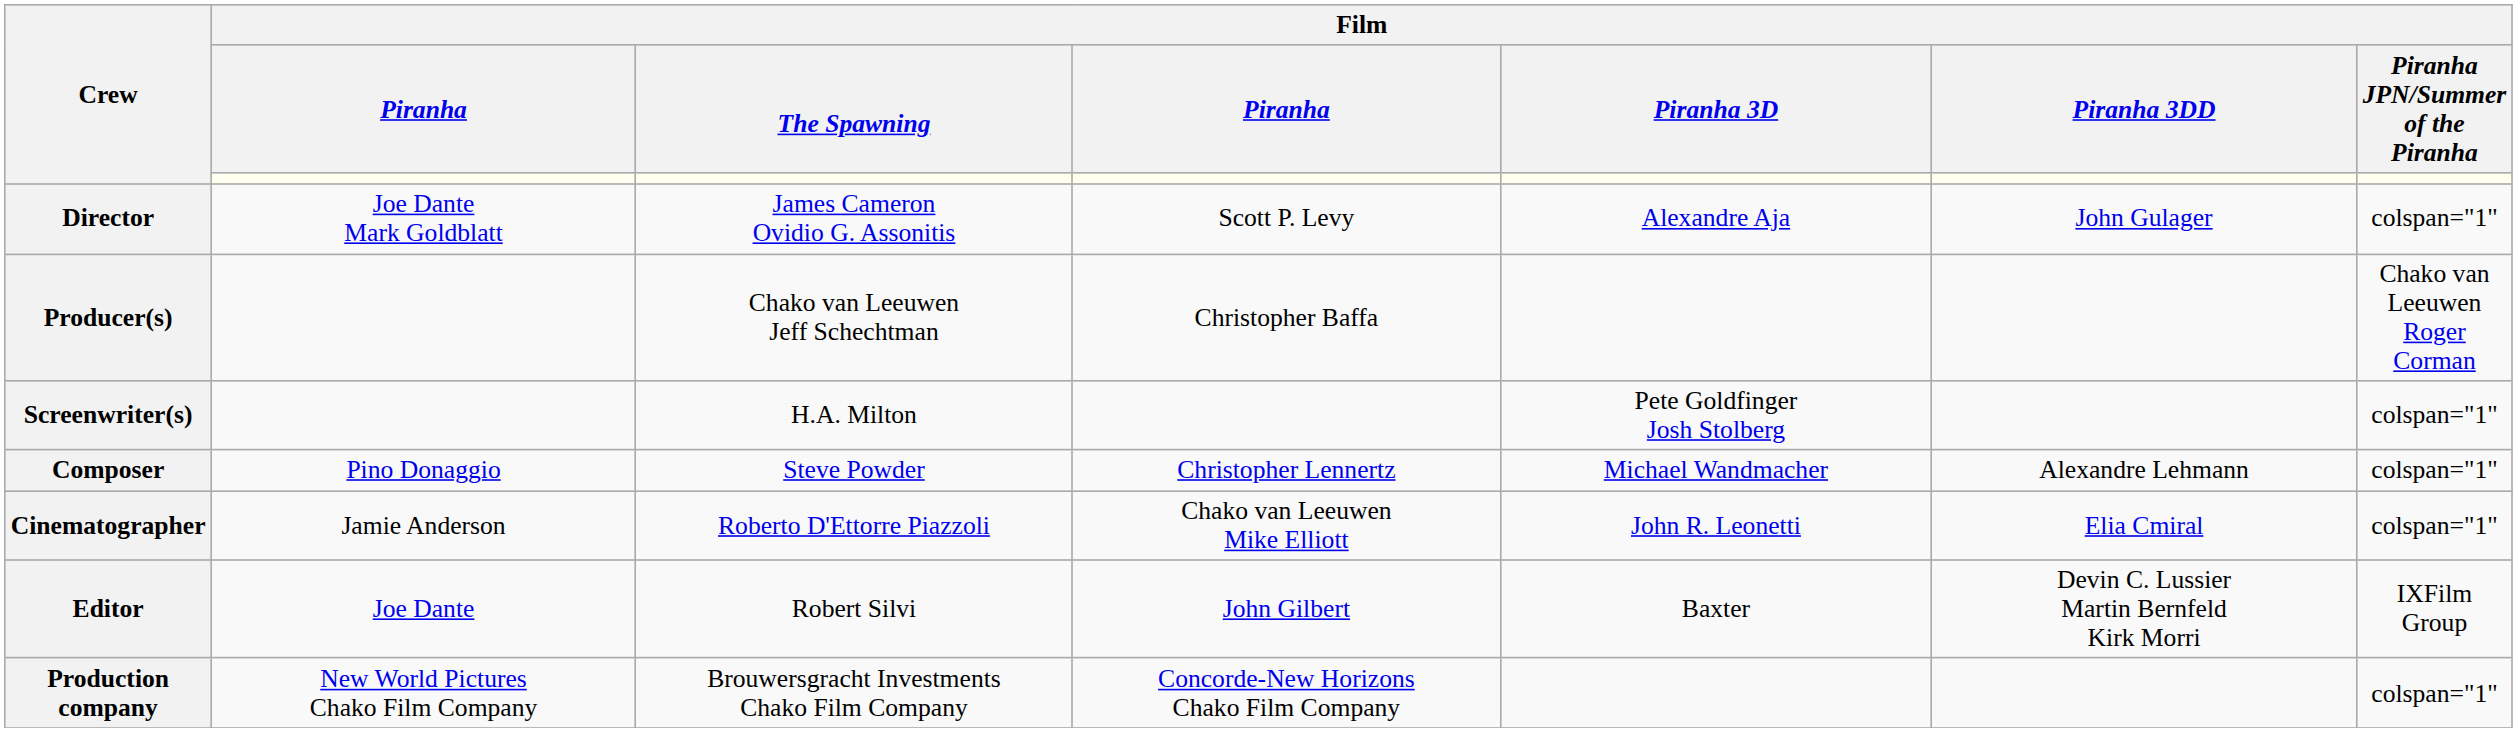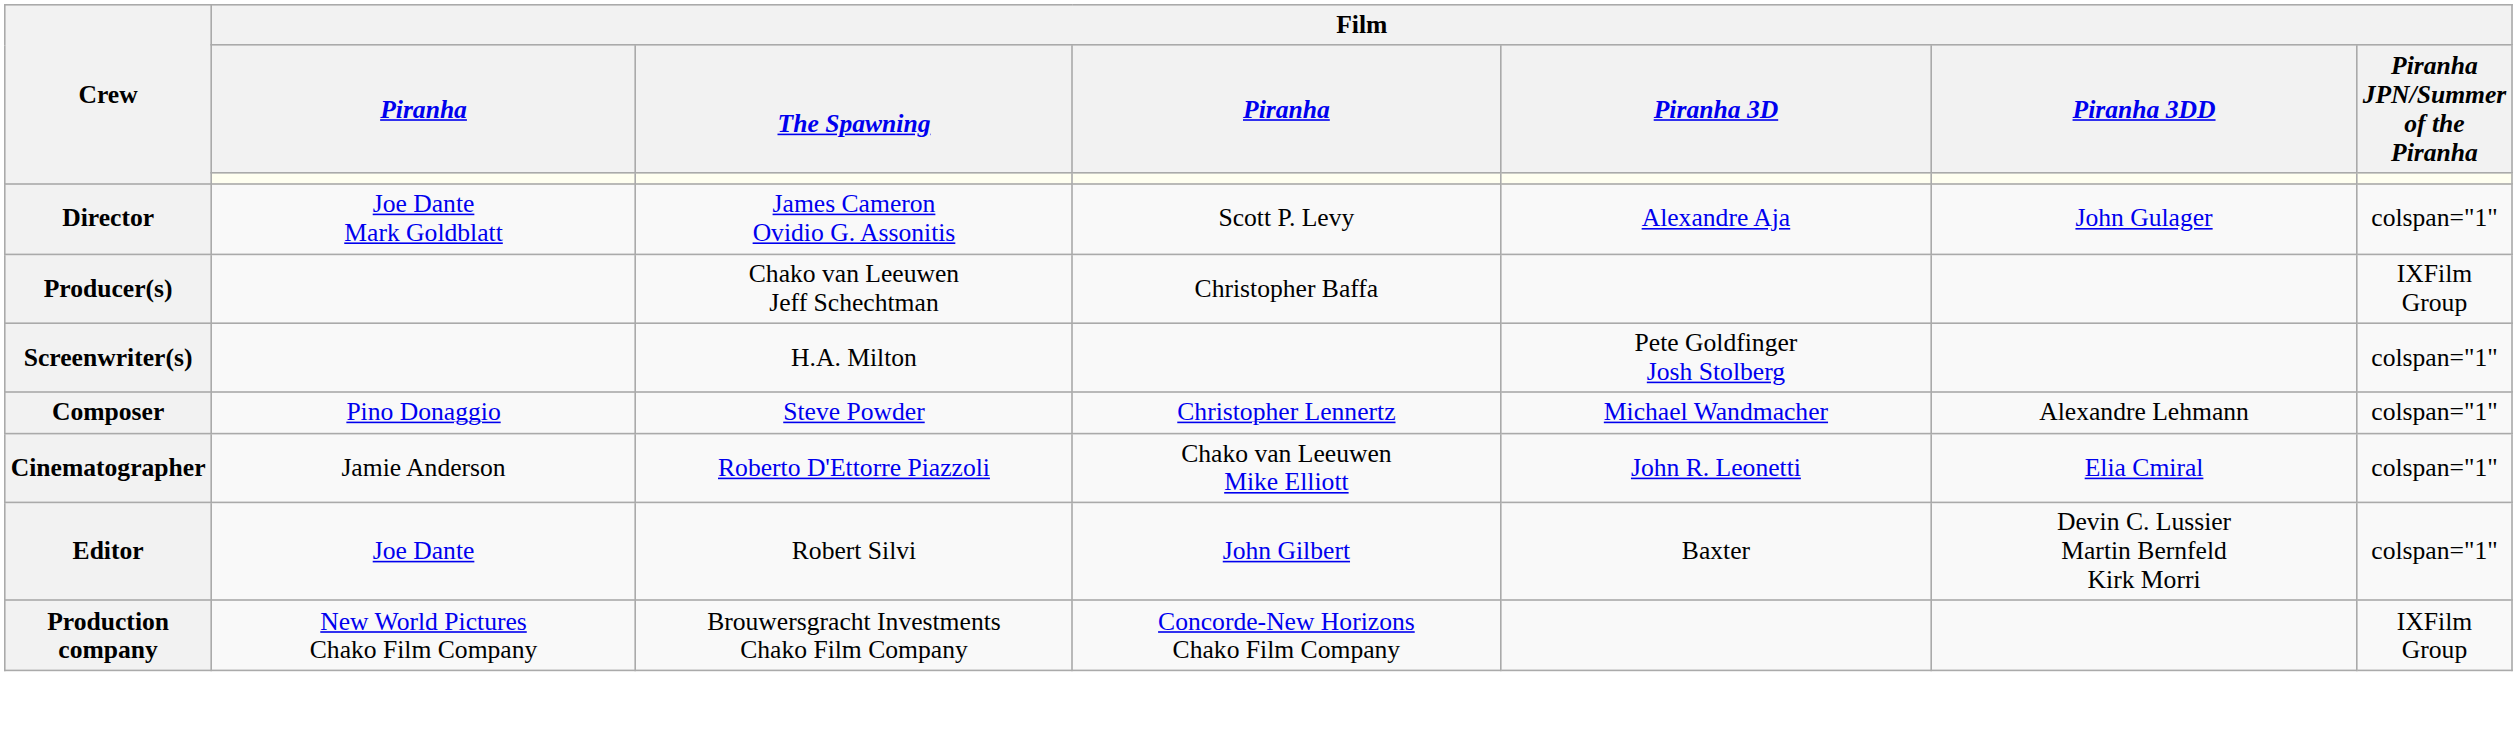(2434, 316) Chako van Leeuwen Roger Corman -> (2434, 288) IXFilm Group
(2434, 608) IXFilm Group -> (2434, 551) colspan="1"
(2434, 692) colspan="1" -> (2434, 634) IXFilm Group
